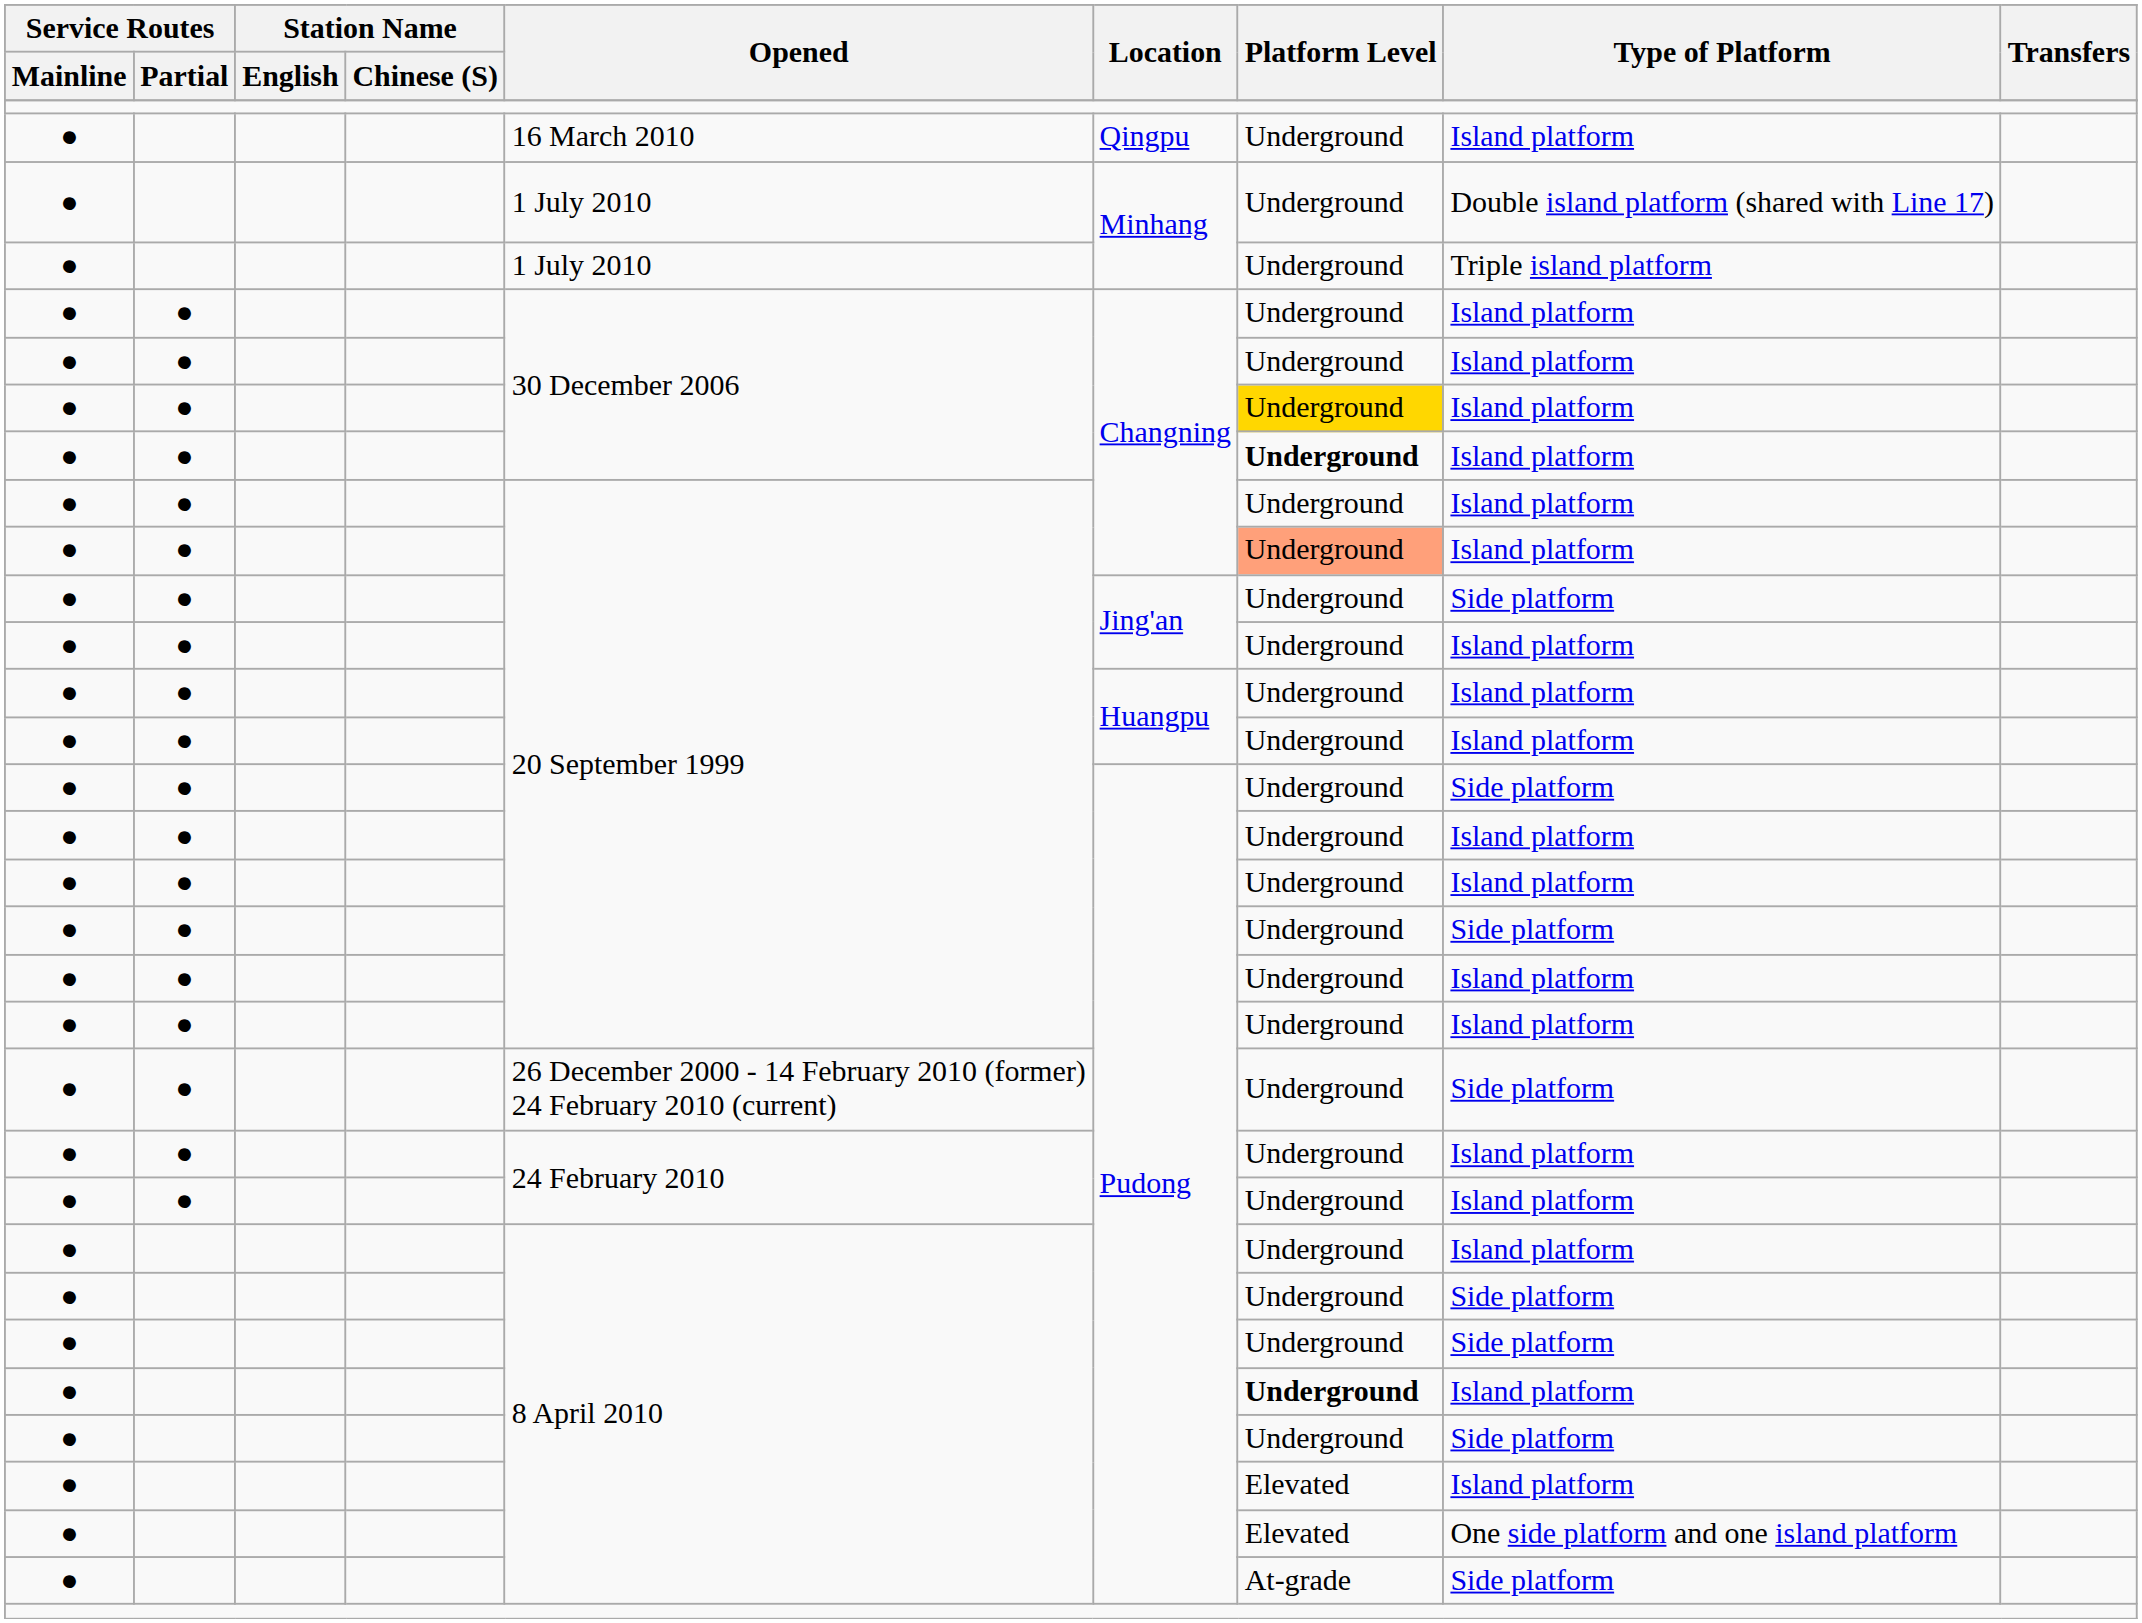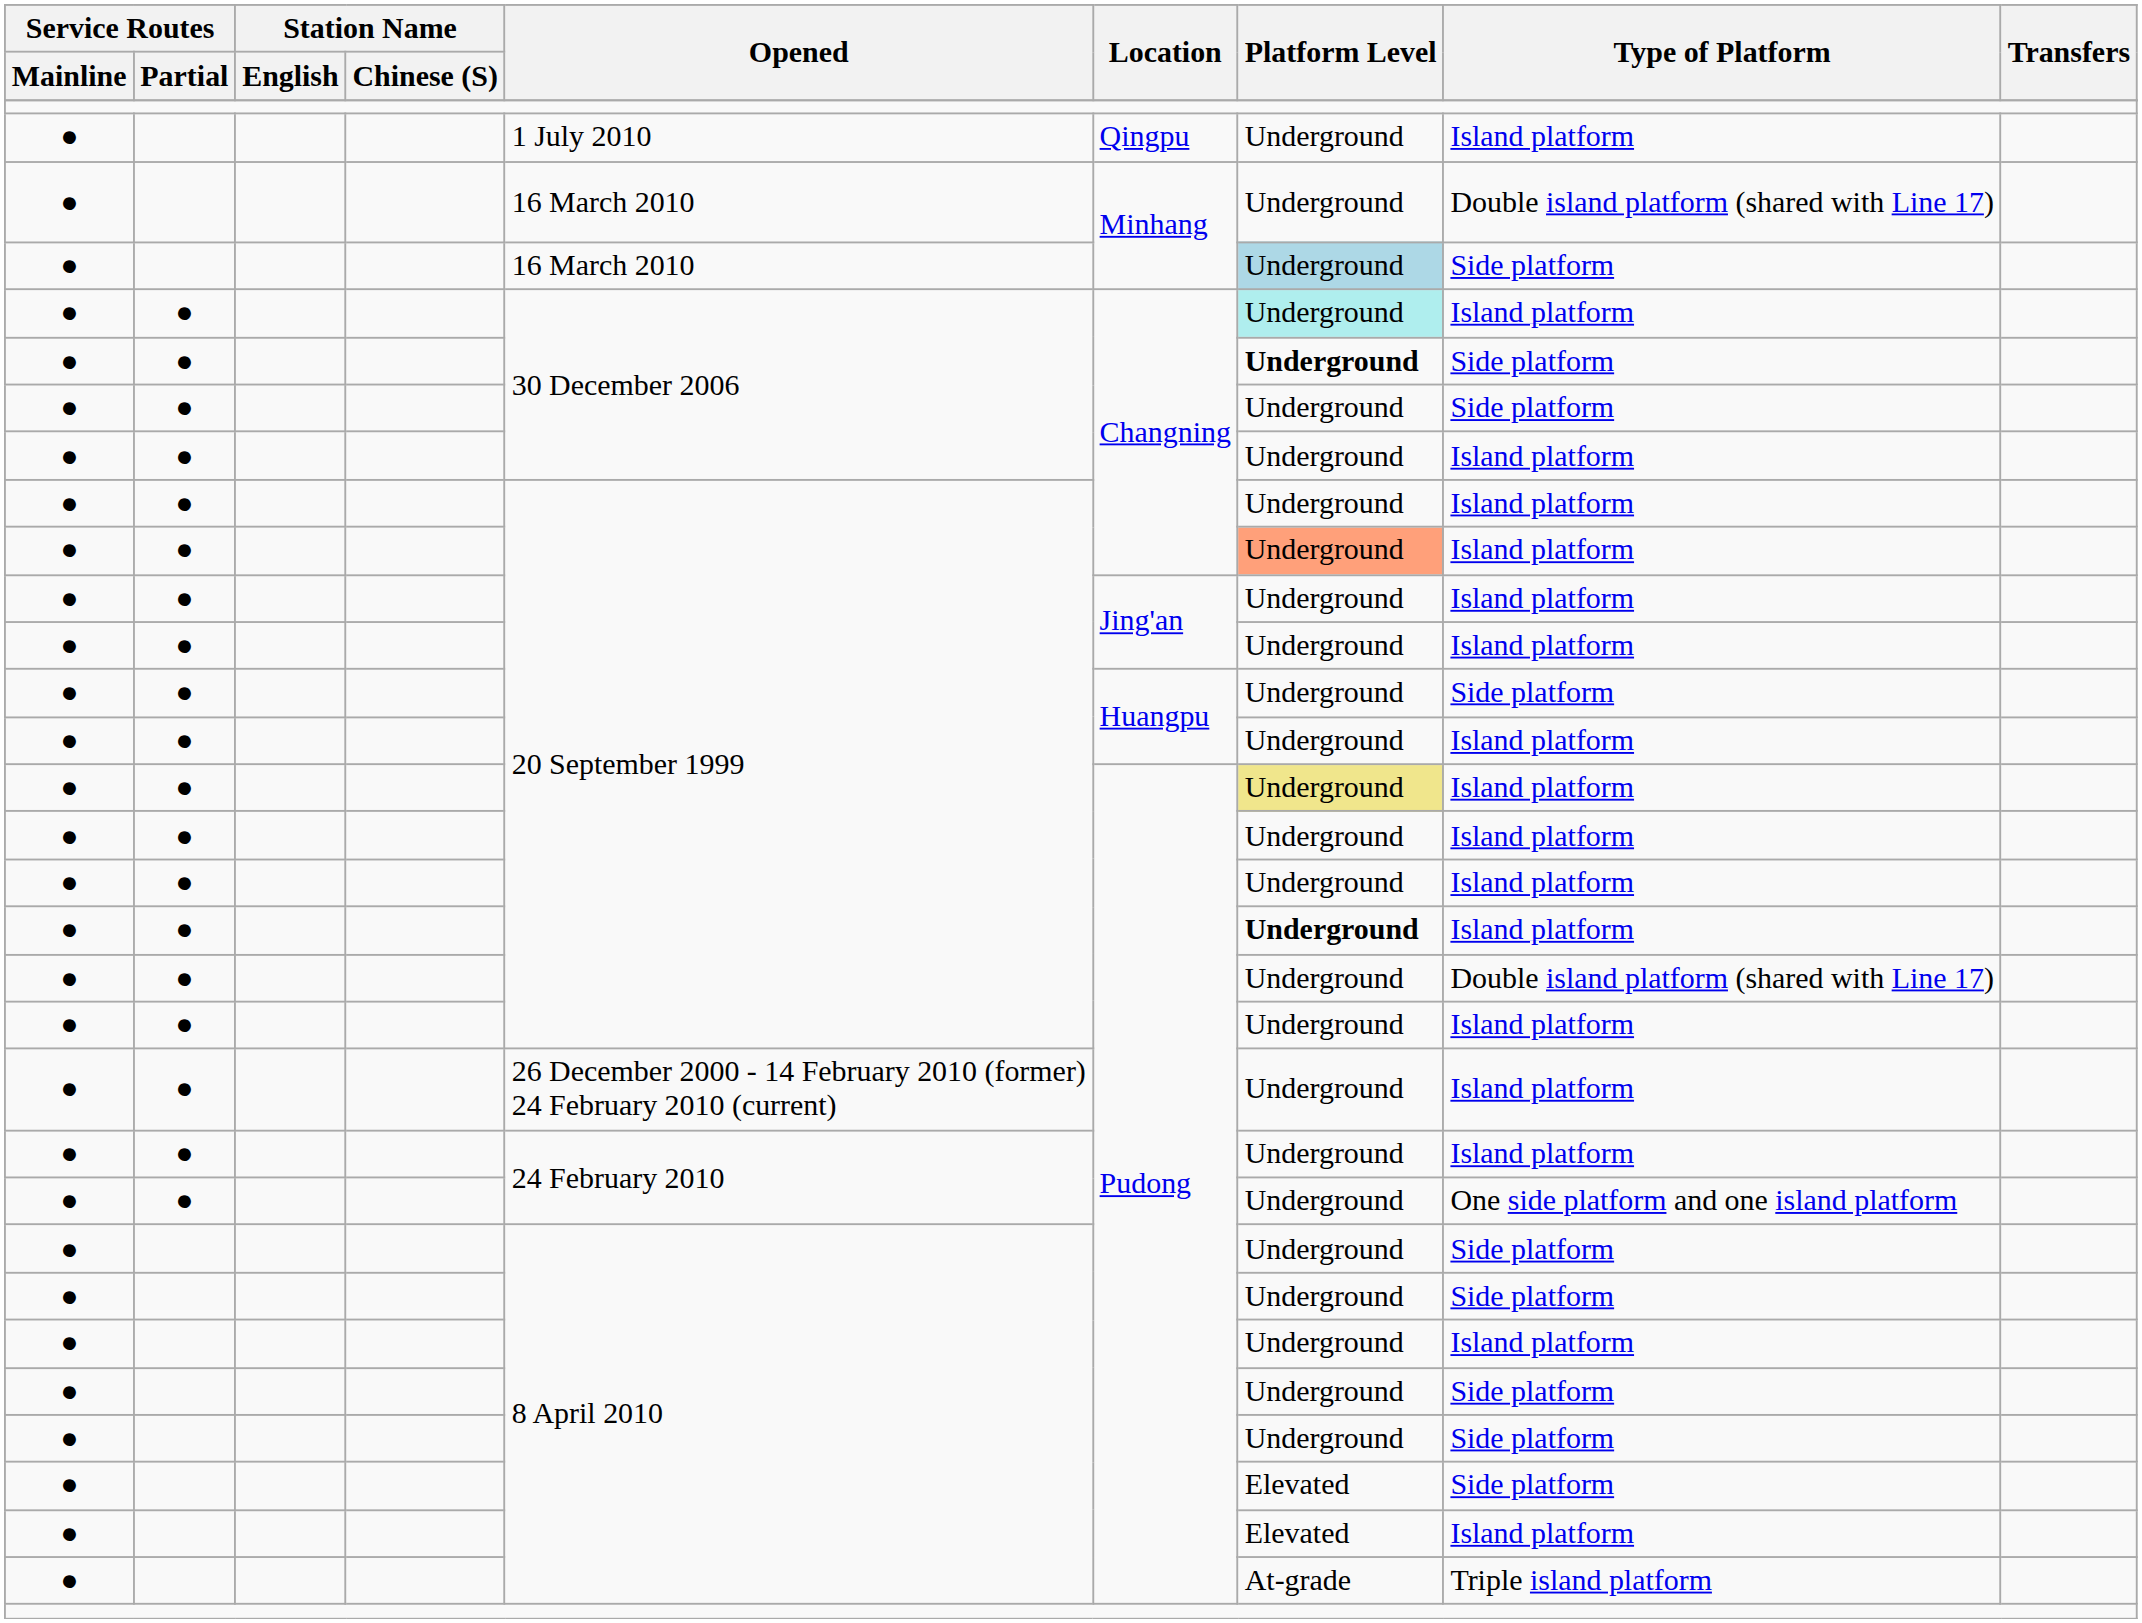(603, 136) 16 March 2010 -> (582, 136) 1 July 2010
(582, 201) 1 July 2010 -> (603, 201) 16 March 2010
(582, 265) 1 July 2010 -> (603, 265) 16 March 2010
(1324, 265) no background -> (1324, 265) lightblue background
(1581, 265) Triple island platform -> (1532, 265) Side platform
(1324, 312) no background -> (1324, 312) paleturquoise background
(1324, 360) normal -> (1332, 360) bold
(1542, 360) Island platform -> (1532, 360) Side platform
(1324, 407) gold background -> (1324, 407) no background
(1542, 407) Island platform -> (1532, 407) Side platform
(1332, 455) bold -> (1324, 455) normal
(1532, 597) Side platform -> (1542, 597) Island platform
(1542, 692) Island platform -> (1532, 692) Side platform
(1324, 787) no background -> (1324, 787) khaki background
(1532, 787) Side platform -> (1542, 787) Island platform
(1324, 929) normal -> (1332, 929) bold
(1532, 929) Side platform -> (1542, 929) Island platform
(1542, 977) Island platform -> (1722, 977) Double island platform (shared with Line 17)
(1532, 1088) Side platform -> (1542, 1088) Island platform
(1542, 1200) Island platform -> (1704, 1200) One side platform and one island platform
(1542, 1248) Island platform -> (1532, 1248) Side platform
(1532, 1343) Side platform -> (1542, 1343) Island platform
(1332, 1390) bold -> (1324, 1390) normal
(1542, 1390) Island platform -> (1532, 1390) Side platform
(1542, 1485) Island platform -> (1532, 1485) Side platform
(1704, 1532) One side platform and one island platform -> (1542, 1532) Island platform
(1532, 1580) Side platform -> (1581, 1580) Triple island platform
